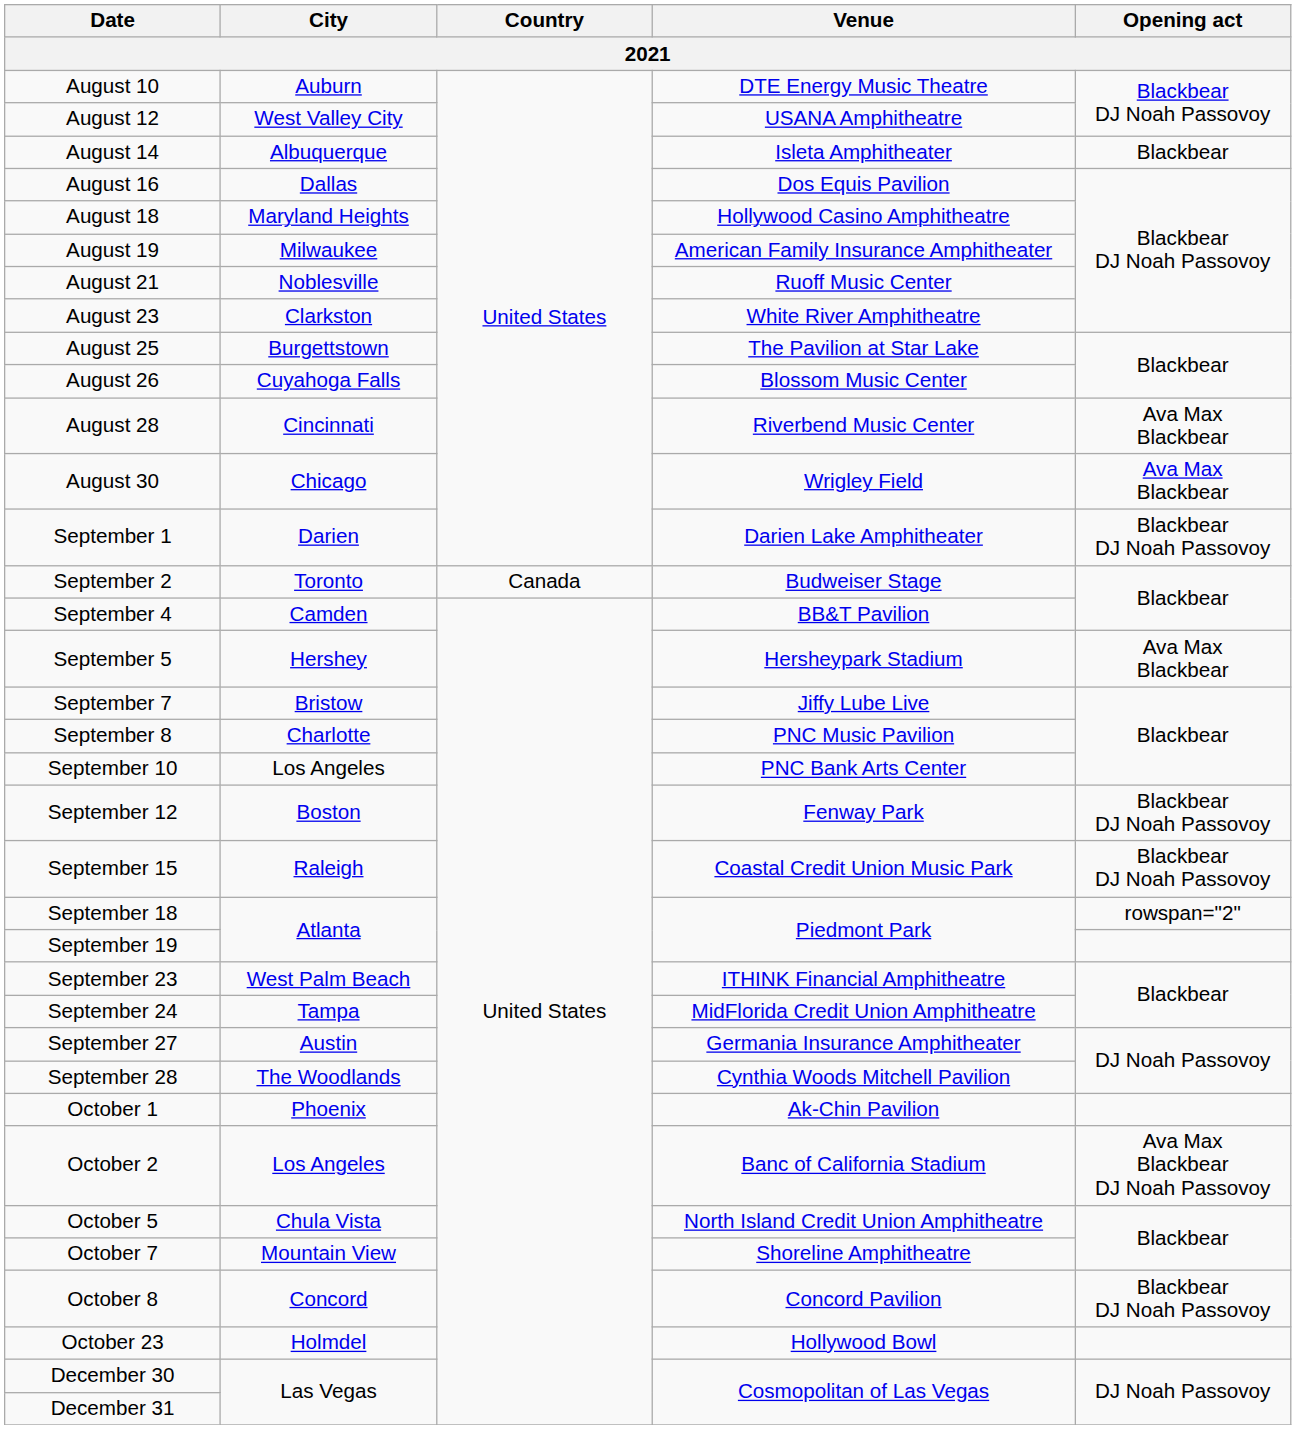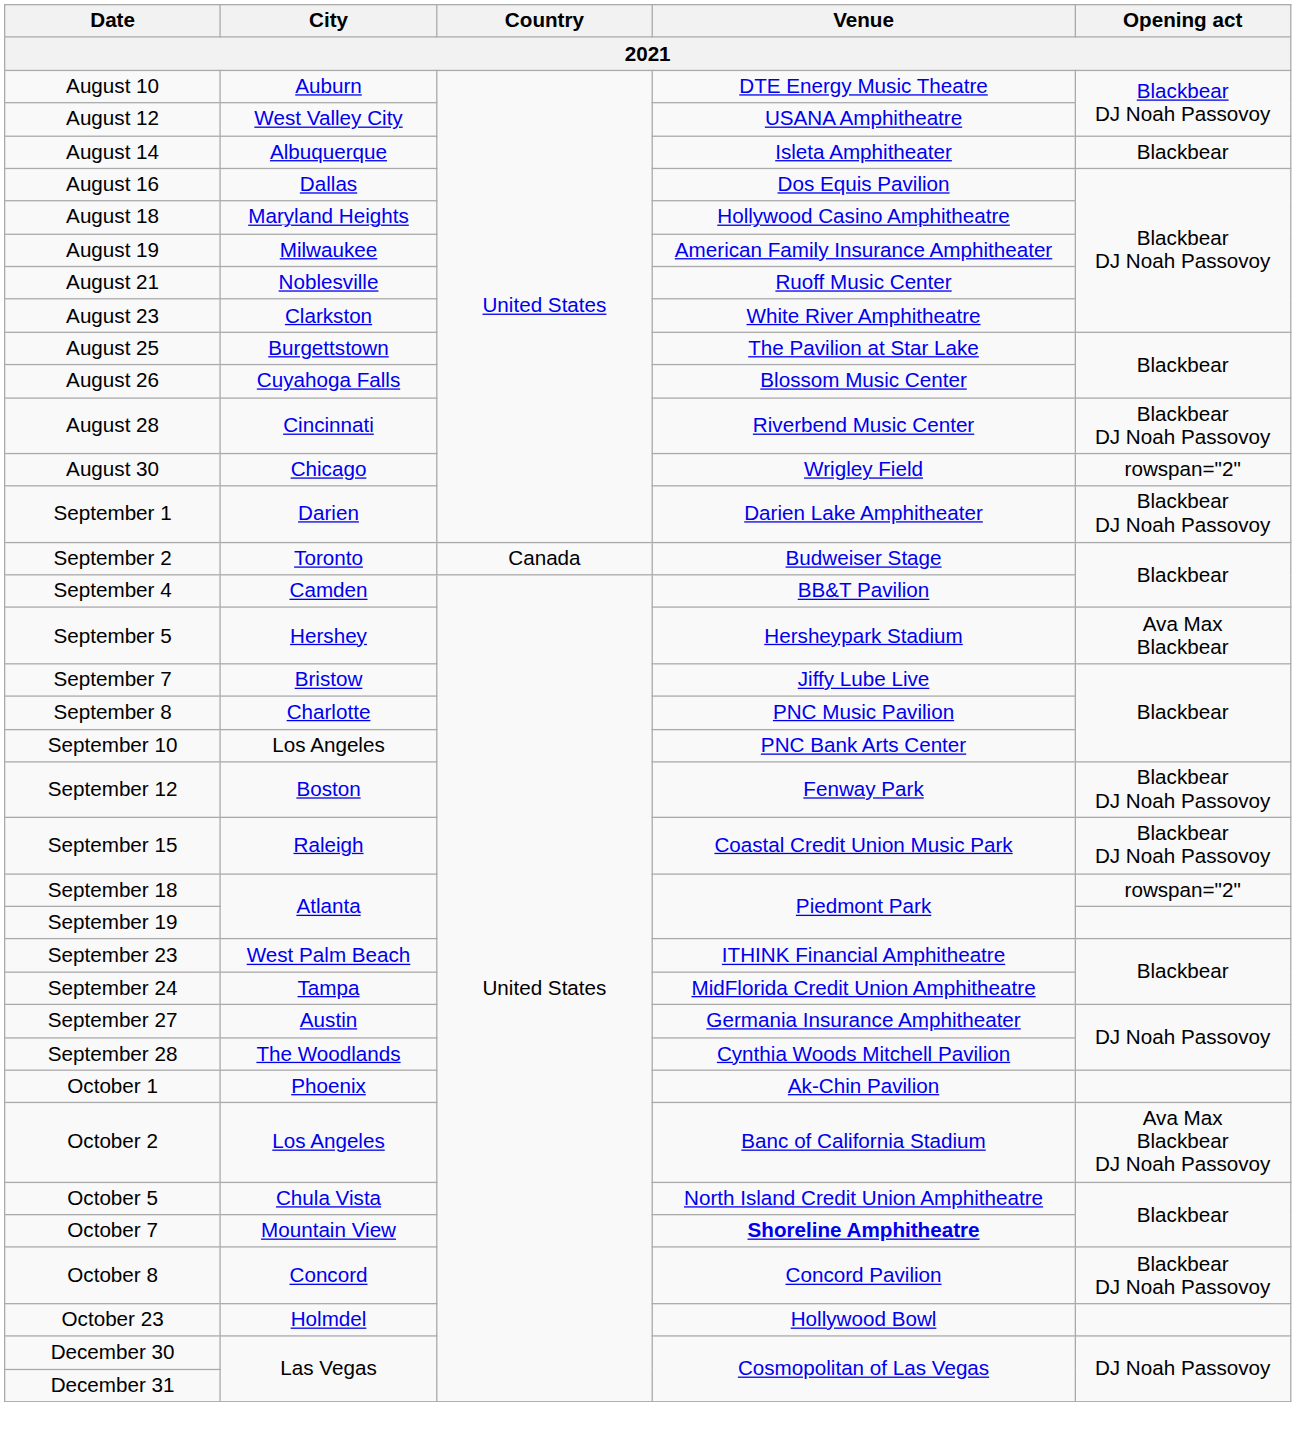(1183, 425) Ava Max Blackbear -> (1183, 425) Blackbear DJ Noah Passovoy
(1183, 481) Ava Max Blackbear -> (1183, 469) rowspan="2"
(864, 1254) normal -> (864, 1230) bold
